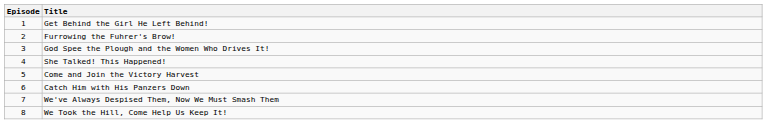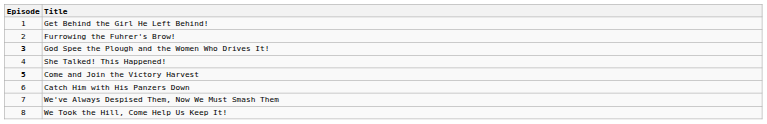(23, 49) normal -> (23, 49) bold
(23, 74) normal -> (23, 74) bold
